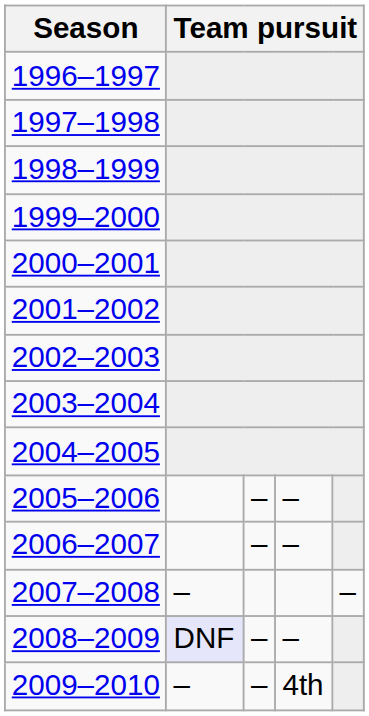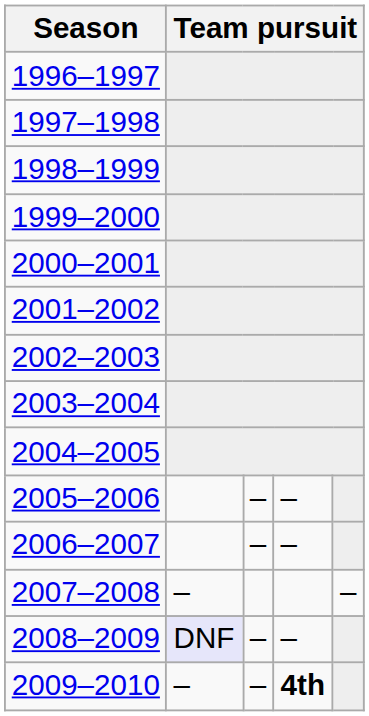(303, 685) normal -> (303, 685) bold
